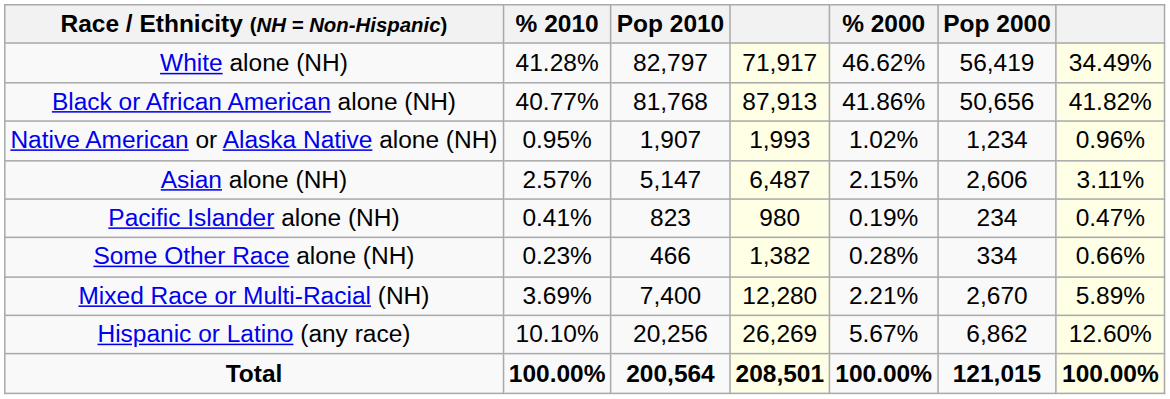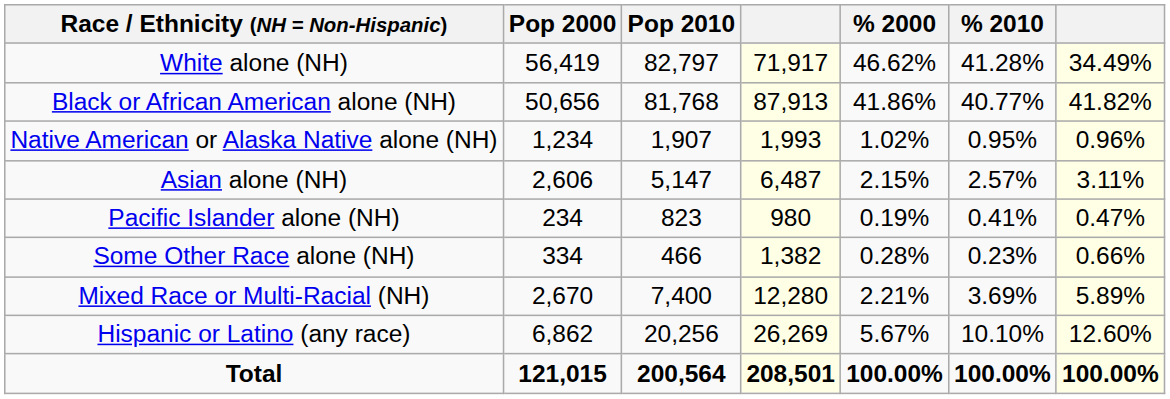columns swapped: (997, 23) <-> (557, 23)
